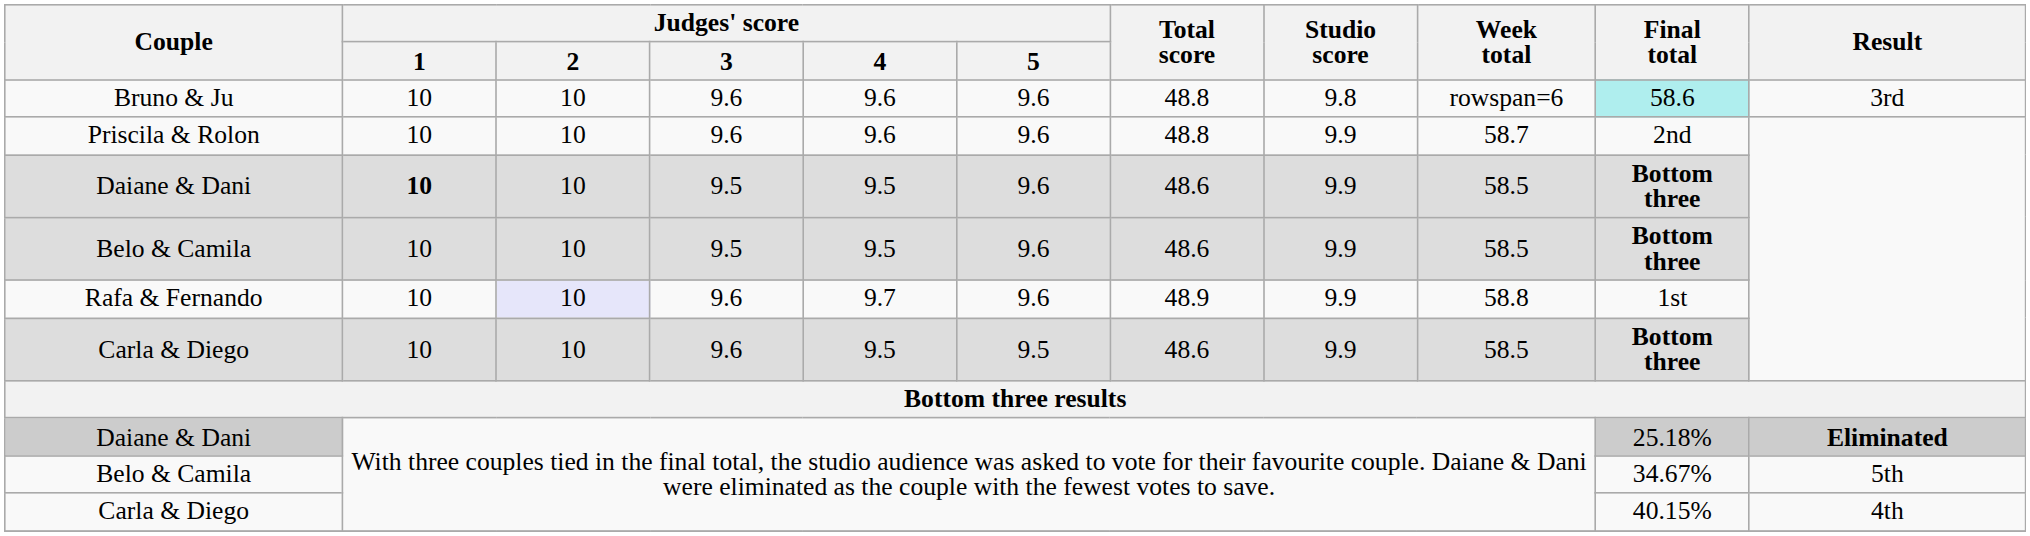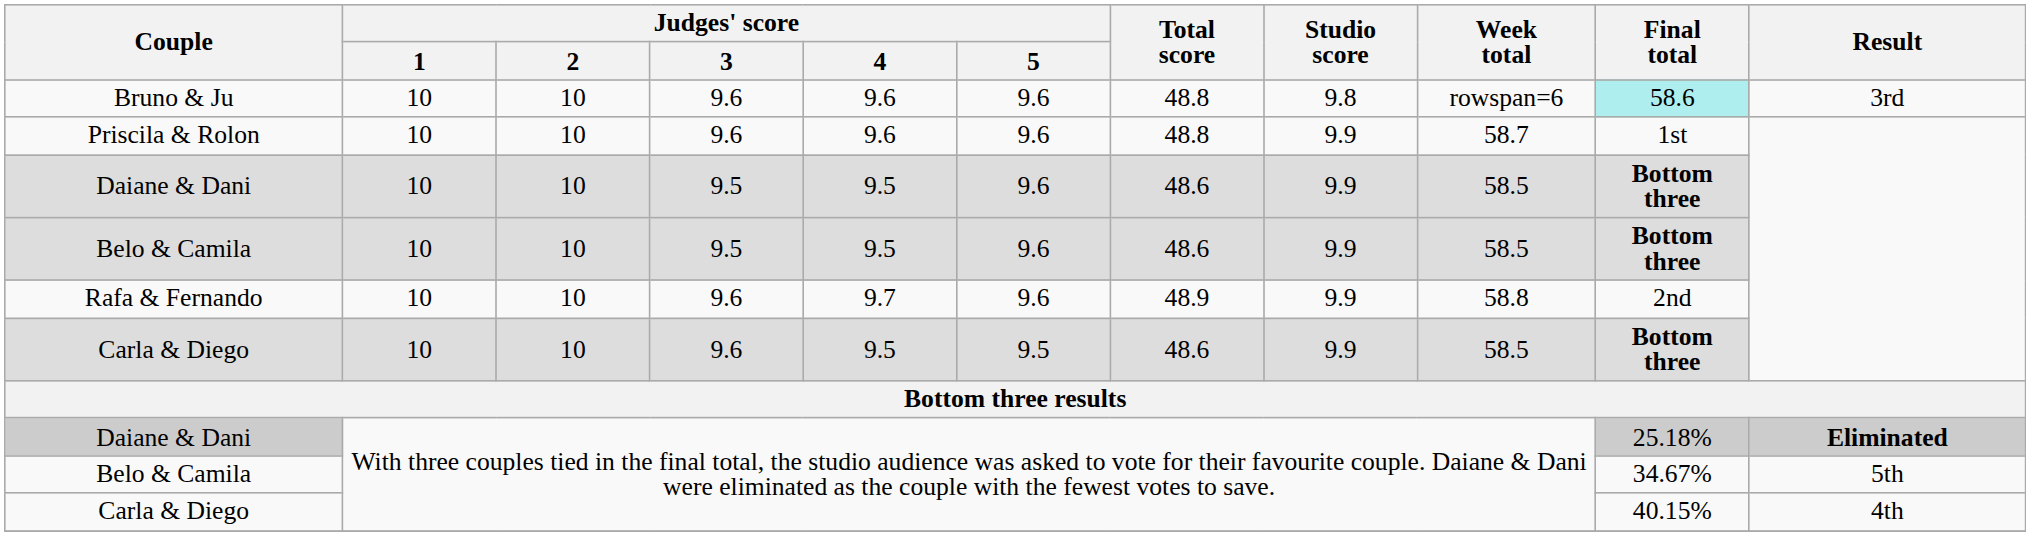(1672, 135) 2nd -> (1672, 135) 1st
(419, 185) bold -> (419, 185) normal
(573, 298) lavender background -> (573, 298) no background
(1672, 298) 1st -> (1672, 298) 2nd
